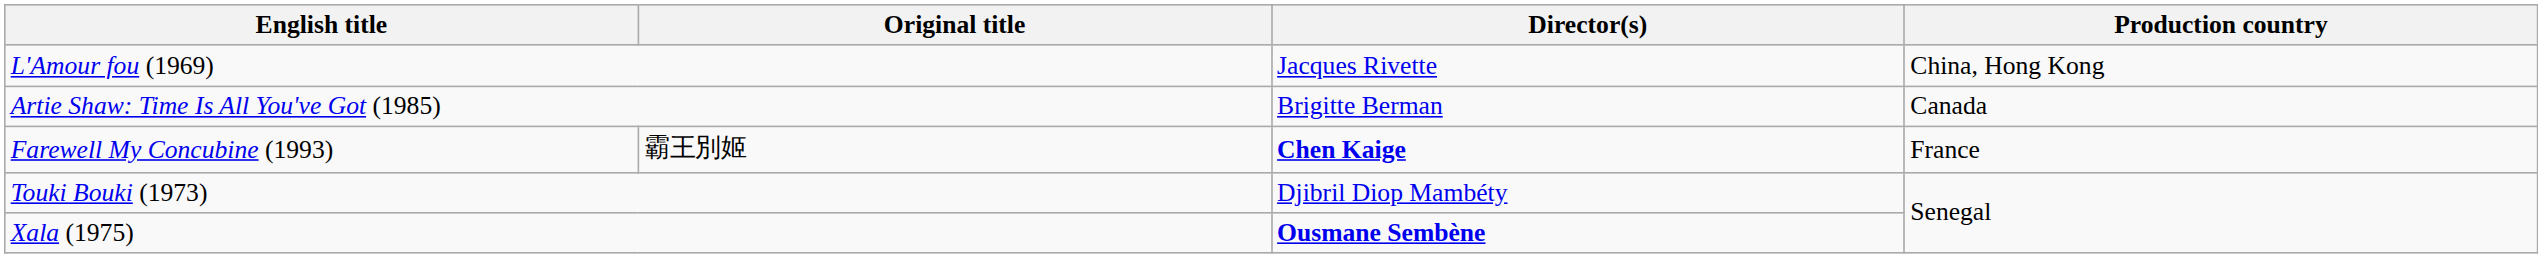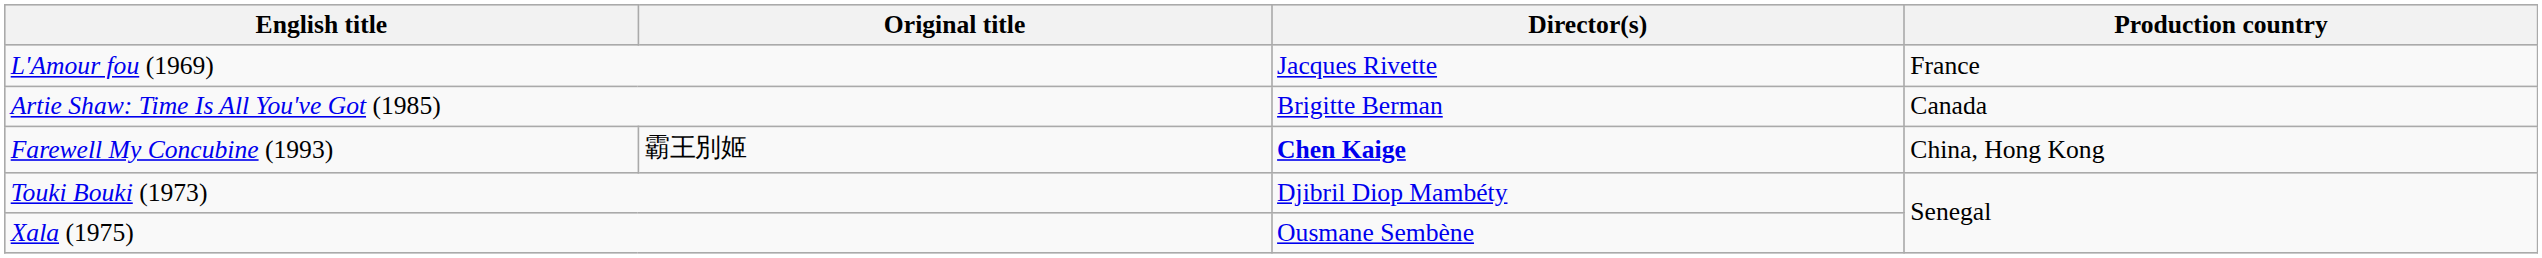(2007, 65) China, Hong Kong -> (1945, 65) France
(1945, 149) France -> (2007, 149) China, Hong Kong
(1381, 232) bold -> (1376, 232) normal
